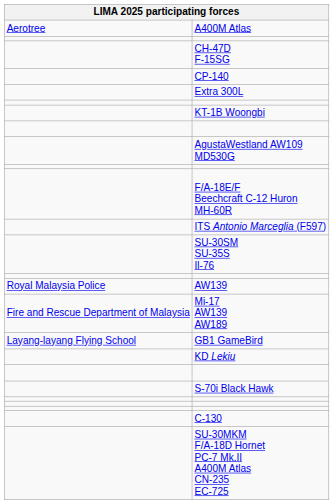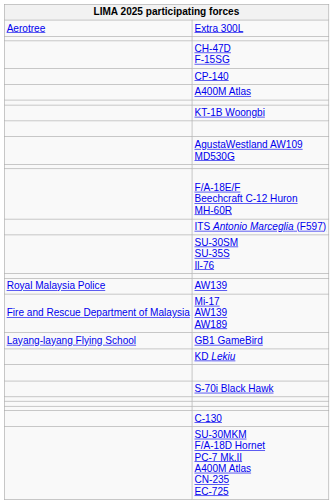(223, 28) A400M Atlas -> (219, 28) Extra 300L
(219, 92) Extra 300L -> (223, 92) A400M Atlas
